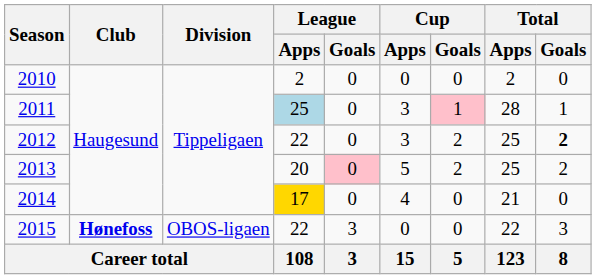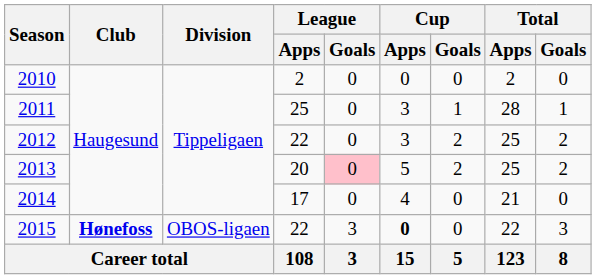(299, 109) lightblue background -> (299, 109) no background
(458, 109) pink background -> (458, 109) no background
(563, 139) bold -> (563, 139) normal
(299, 199) gold background -> (299, 199) no background
(405, 229) normal -> (405, 229) bold
